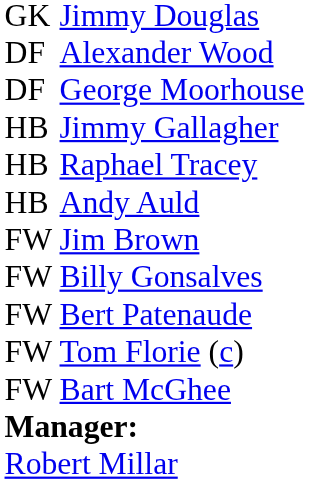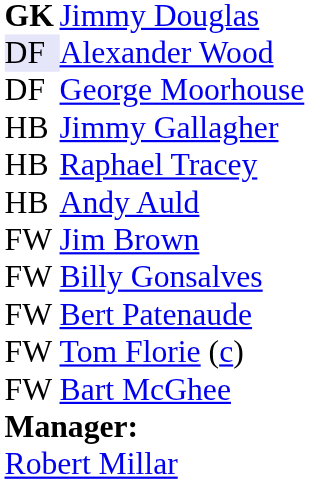(27, 15) normal -> (29, 15) bold
(25, 52) no background -> (25, 52) lavender background
